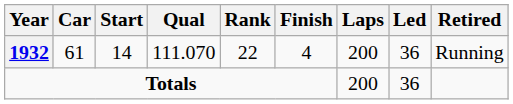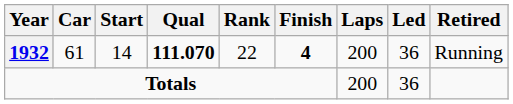(184, 51) normal -> (183, 51) bold
(306, 51) normal -> (306, 51) bold
